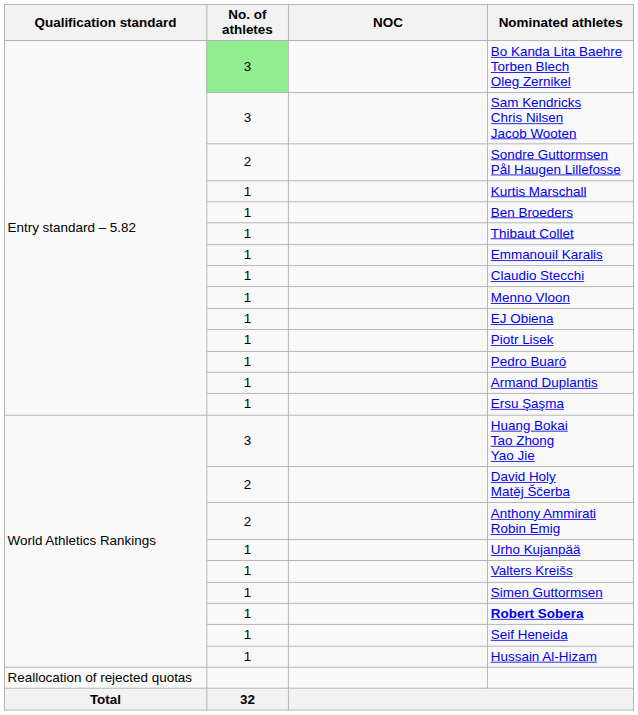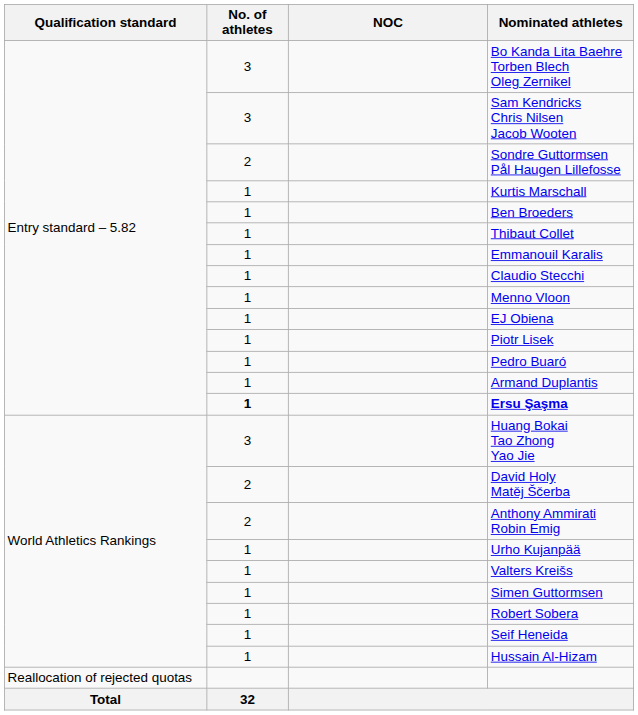(247, 66) lightgreen background -> (247, 66) no background
(247, 404) normal -> (247, 404) bold
(527, 404) normal -> (529, 404) bold
(537, 613) bold -> (534, 613) normal
